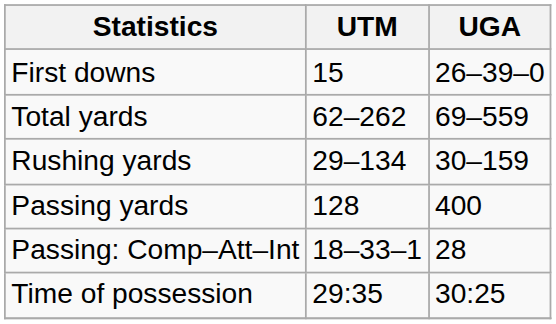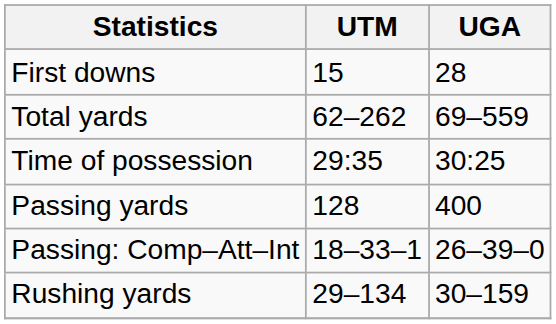(490, 71) 26–39–0 -> (451, 71) 28
rows swapped: (101, 160) <-> (132, 294)
(451, 250) 28 -> (490, 250) 26–39–0
